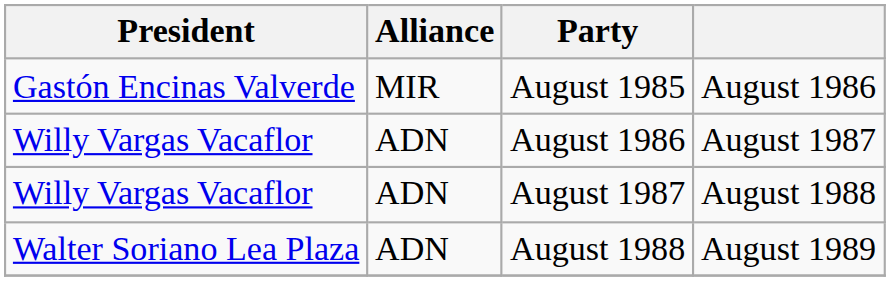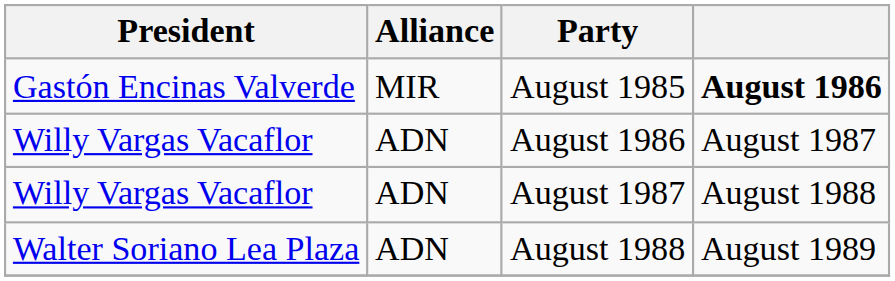(788, 85) normal -> (791, 85) bold
